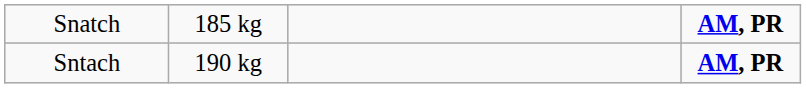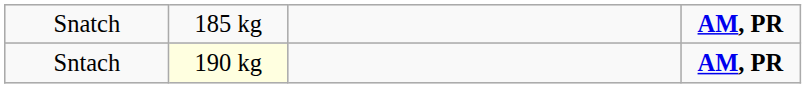(228, 62) no background -> (228, 62) lightyellow background
